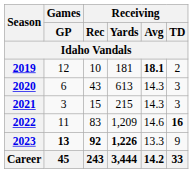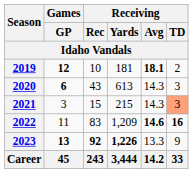(64, 68) normal -> (64, 68) bold
(64, 86) normal -> (64, 86) bold
(177, 104) no background -> (177, 104) lightsalmon background
(154, 123) normal -> (154, 123) bold
